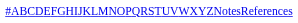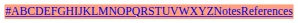(149, 11) no background -> (149, 11) lightsalmon background
